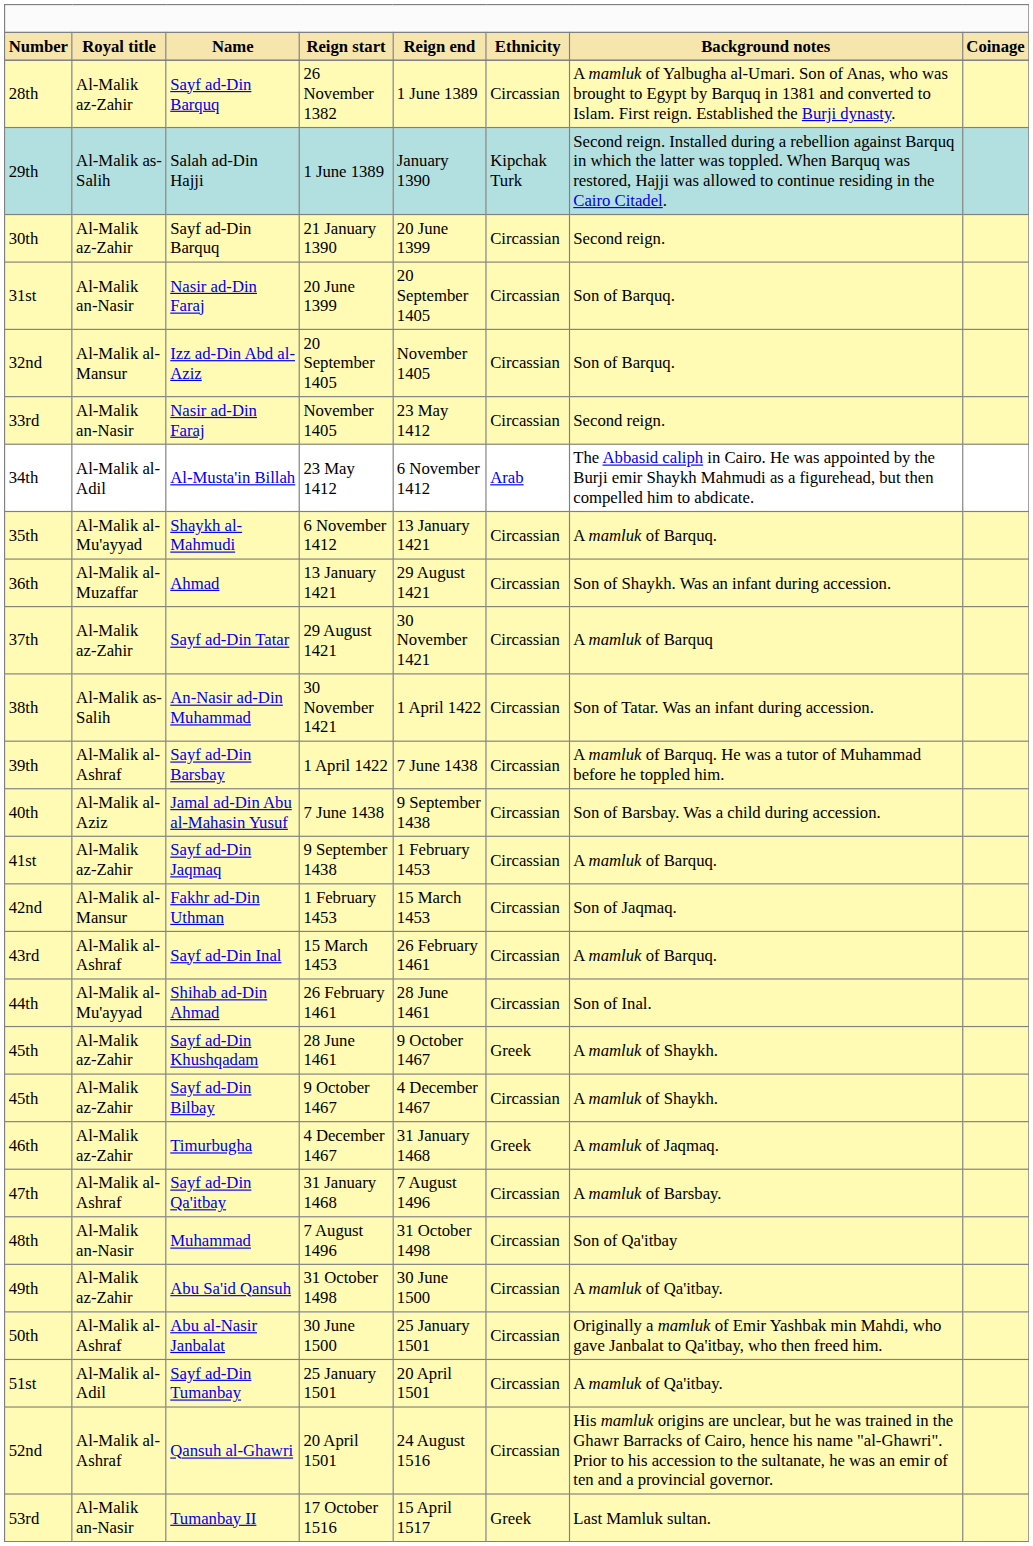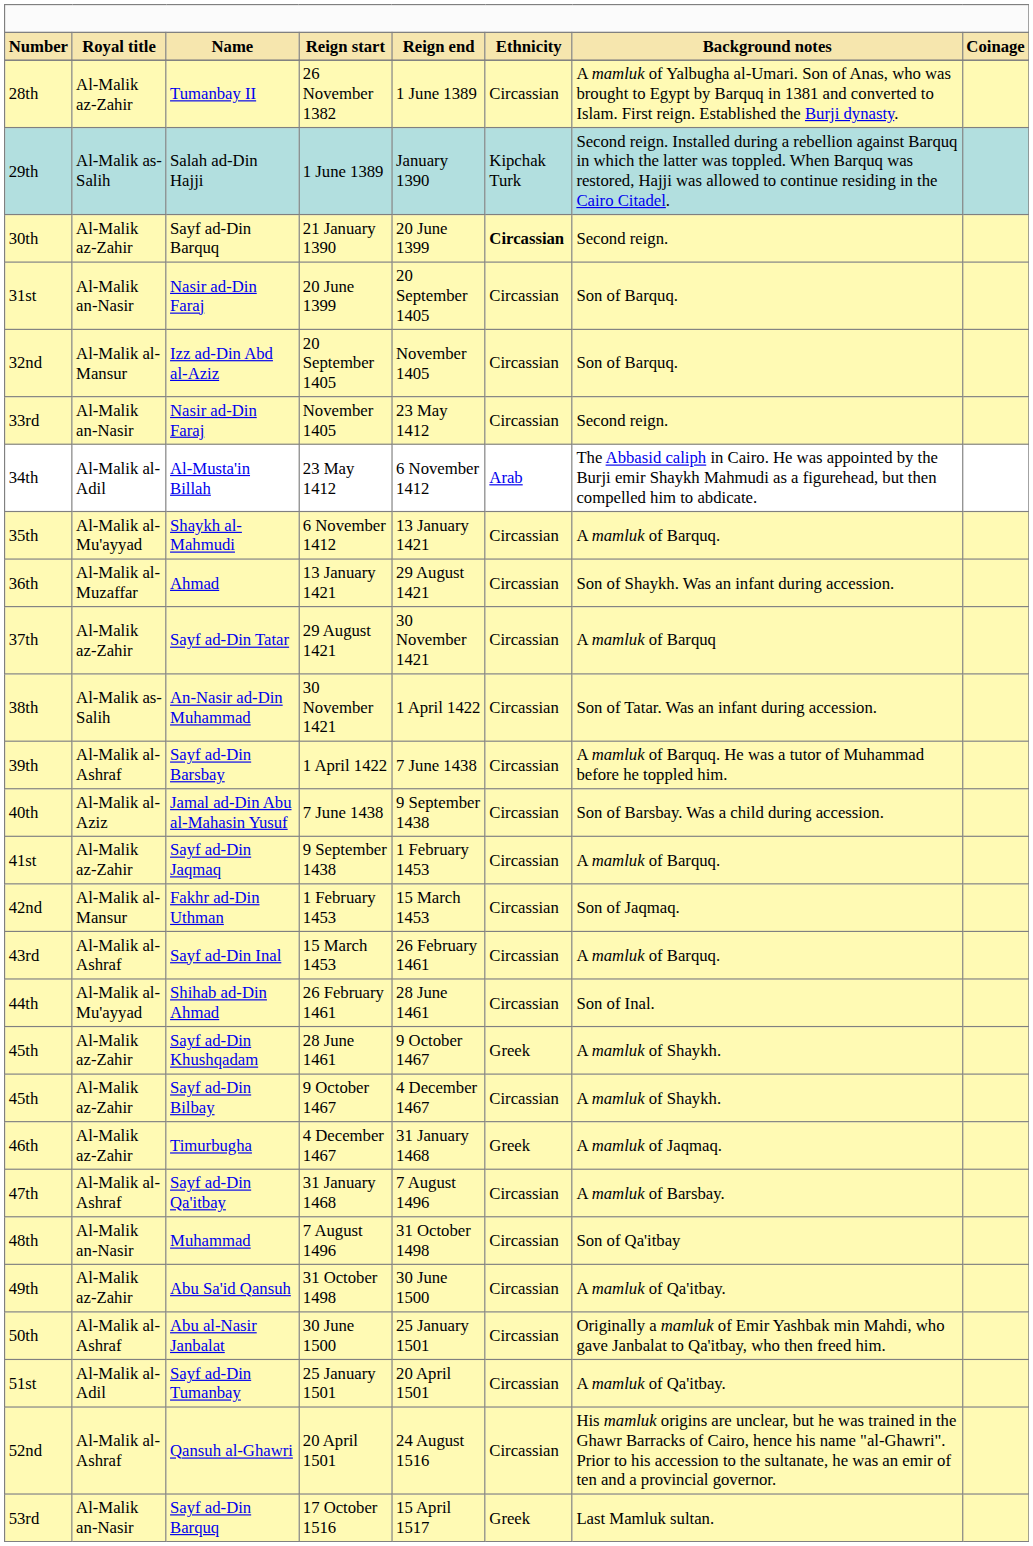(211, 93) Sayf ad-Din Barquq -> (213, 93) Tumanbay II
(525, 238) normal -> (527, 238) bold
(213, 1517) Tumanbay II -> (211, 1517) Sayf ad-Din Barquq
